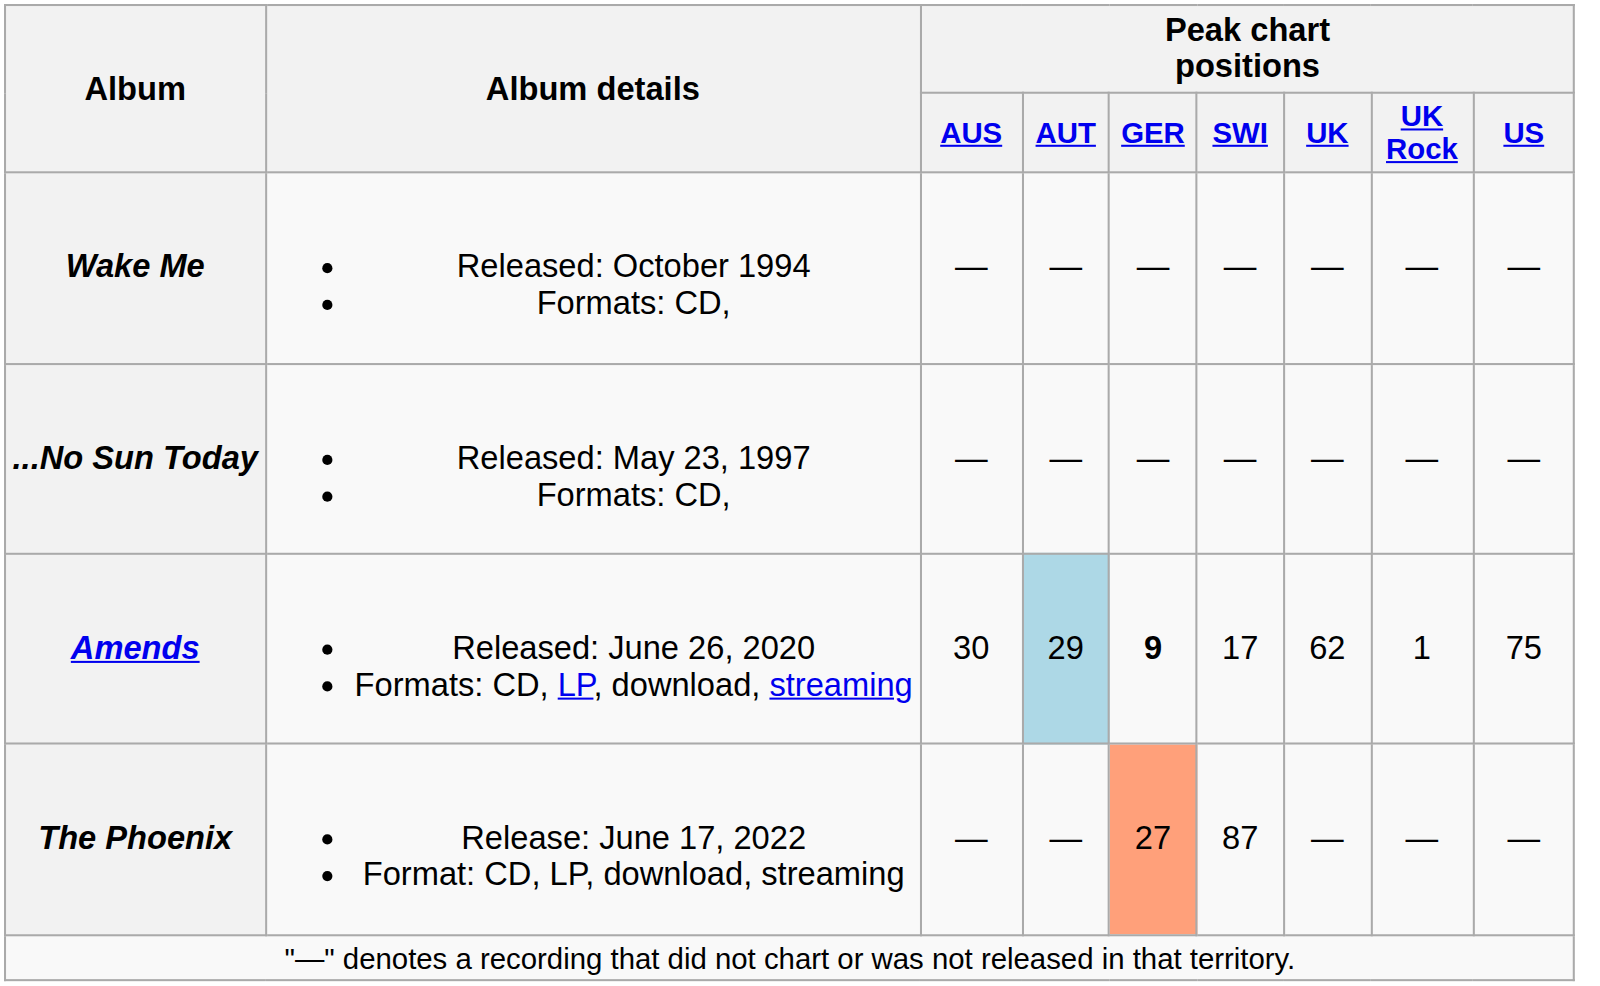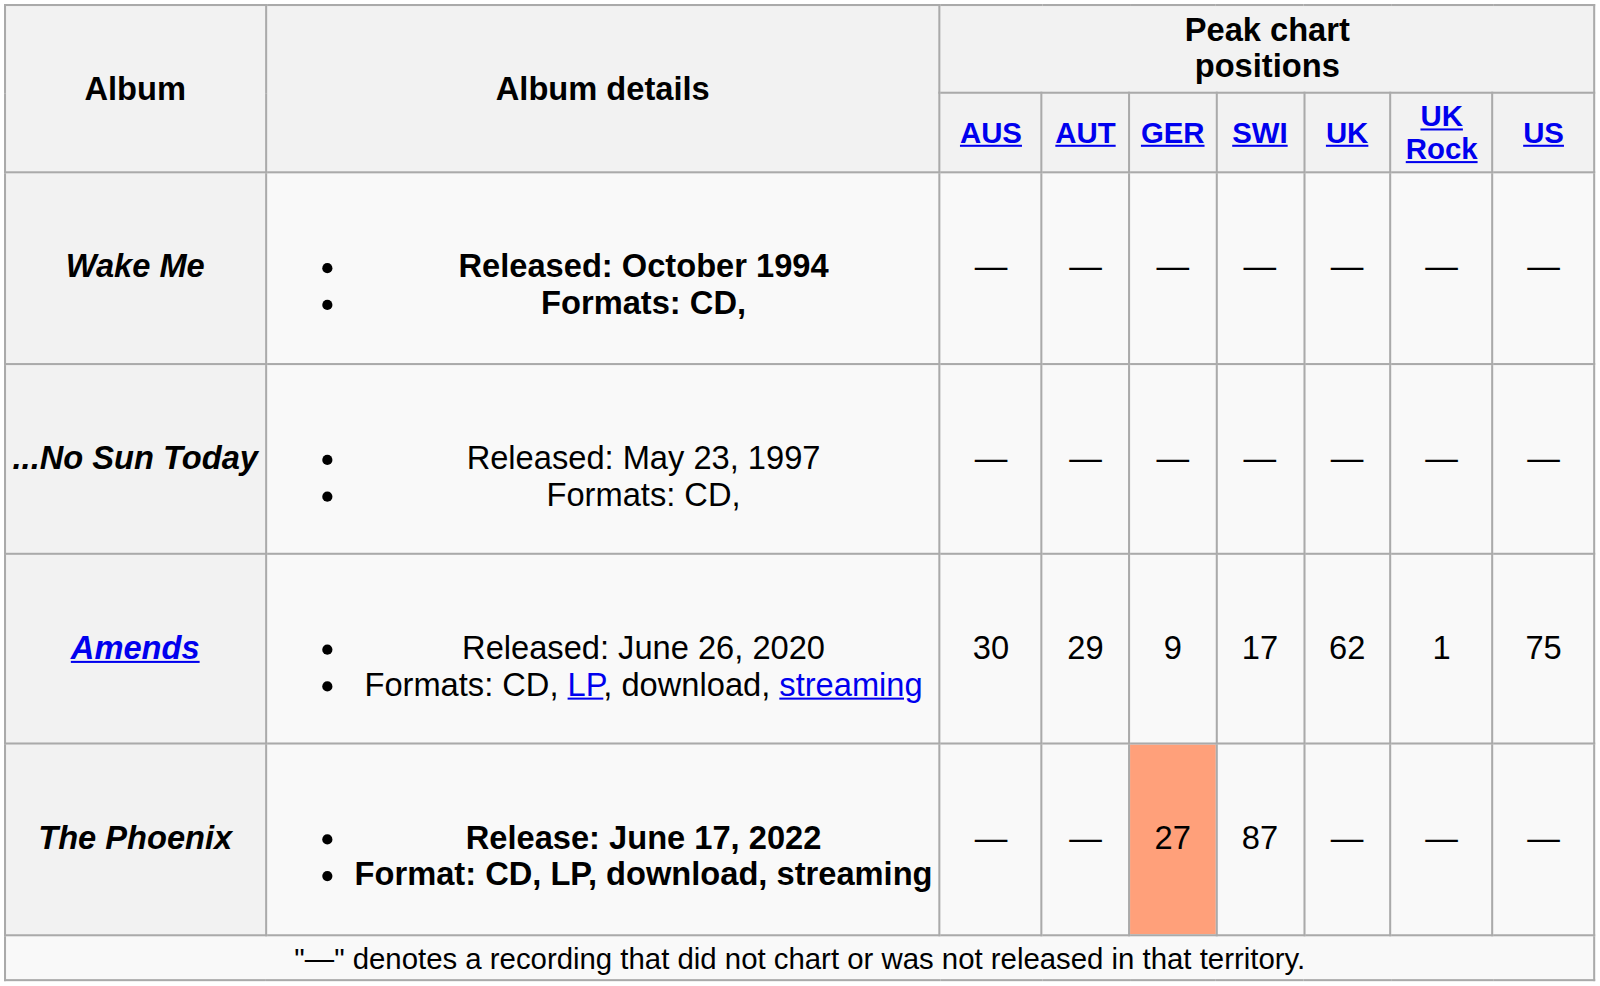(593, 286) normal -> (603, 286) bold
(1066, 648) lightblue background -> (1086, 648) no background
(1153, 648) bold -> (1173, 648) normal
(593, 858) normal -> (603, 858) bold
